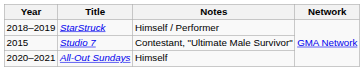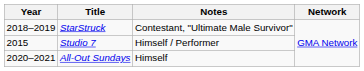(177, 27) Himself / Performer -> (214, 27) Contestant, "Ultimate Male Survivor"
(214, 43) Contestant, "Ultimate Male Survivor" -> (177, 43) Himself / Performer
